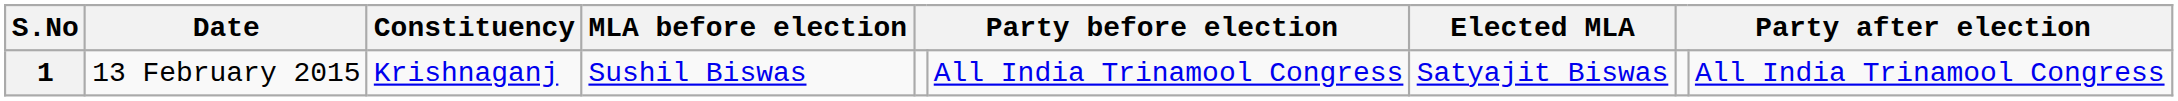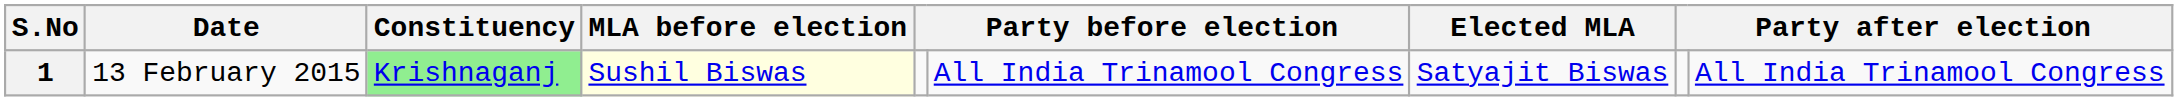(466, 73) no background -> (466, 73) lightgreen background
(697, 73) no background -> (697, 73) lightyellow background
